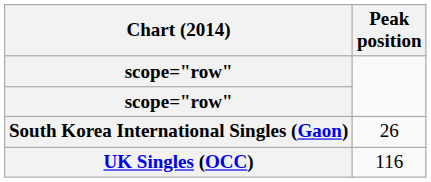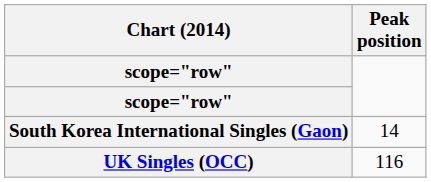(389, 131) 26 -> (389, 131) 14
